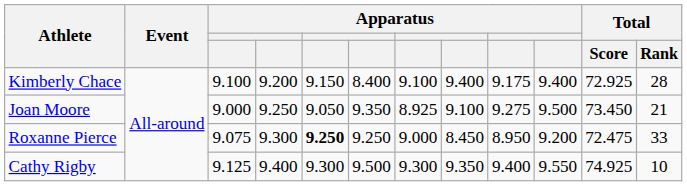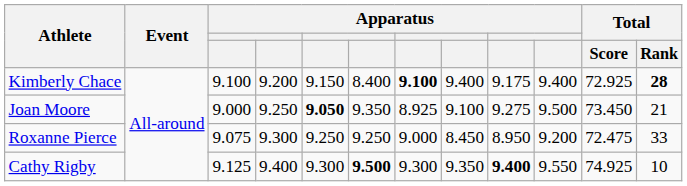(418, 81) normal -> (418, 81) bold
(659, 81) normal -> (659, 81) bold
(325, 109) normal -> (325, 109) bold
(325, 138) bold -> (325, 138) normal
(372, 166) normal -> (372, 166) bold
(511, 166) normal -> (511, 166) bold
